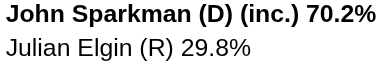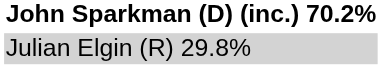(128, 48) no background -> (128, 48) lightgrey background
